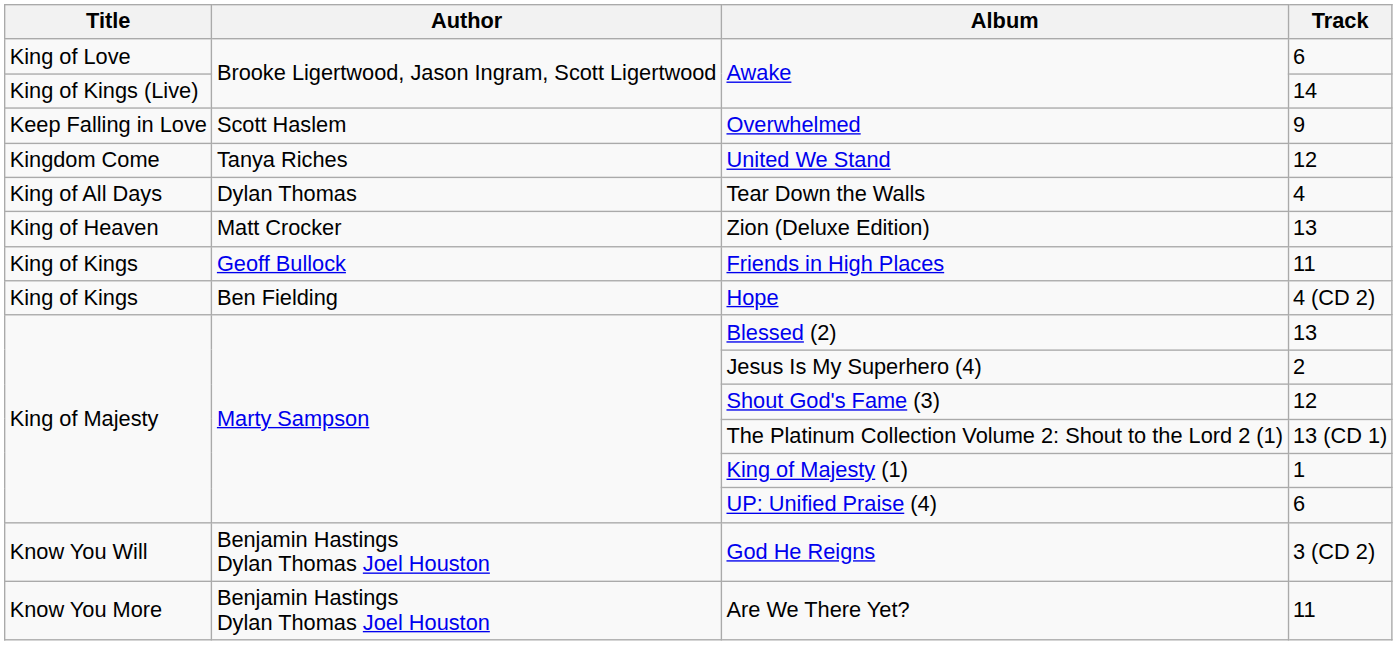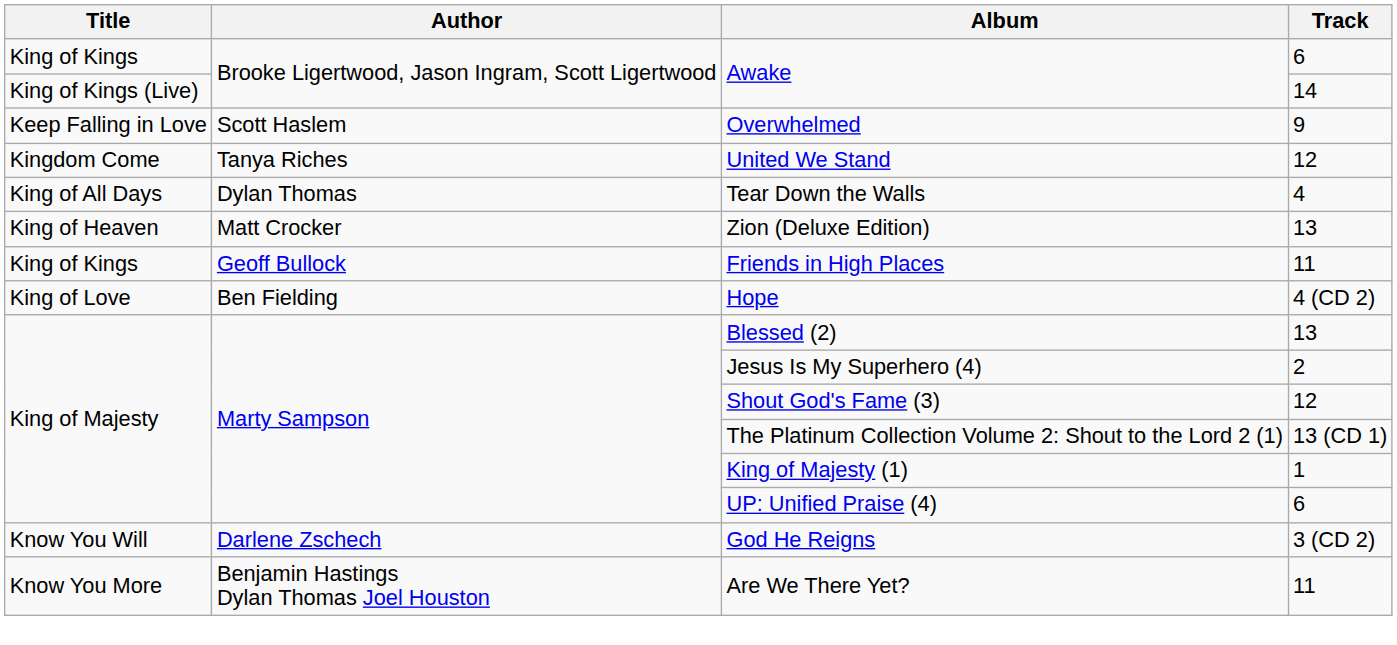(70, 56) King of Love -> (74, 56) King of Kings
(74, 297) King of Kings -> (70, 297) King of Love
(353, 551) Benjamin Hastings Dylan Thomas Joel Houston -> (299, 539) Darlene Zschech
